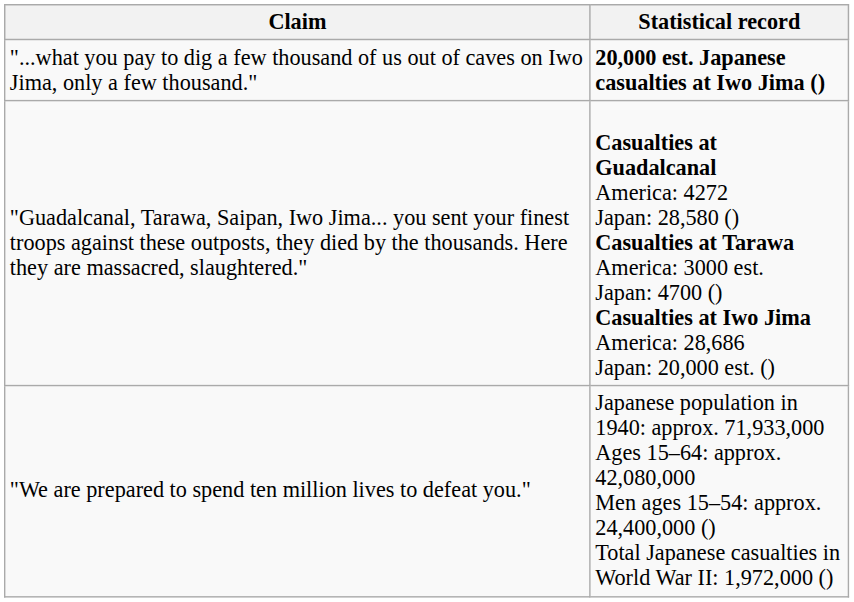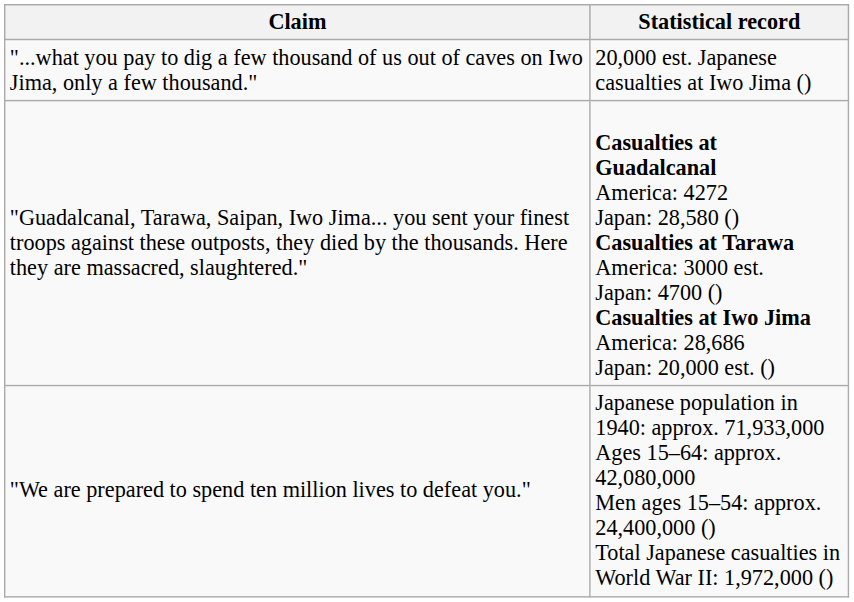(710, 69) bold -> (703, 69) normal
